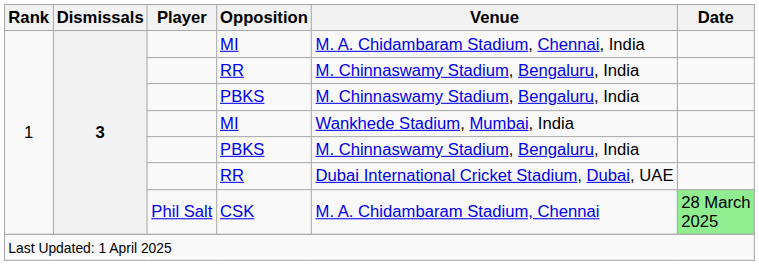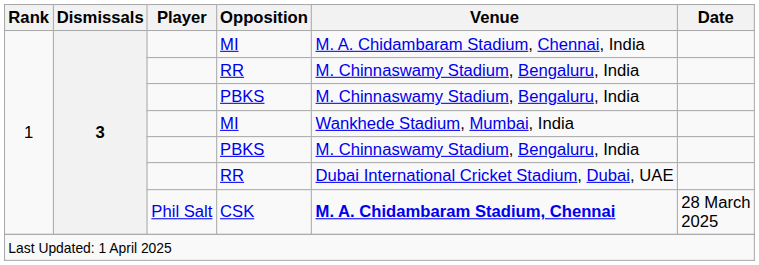(458, 211) normal -> (465, 211) bold
(716, 211) lightgreen background -> (716, 211) no background
